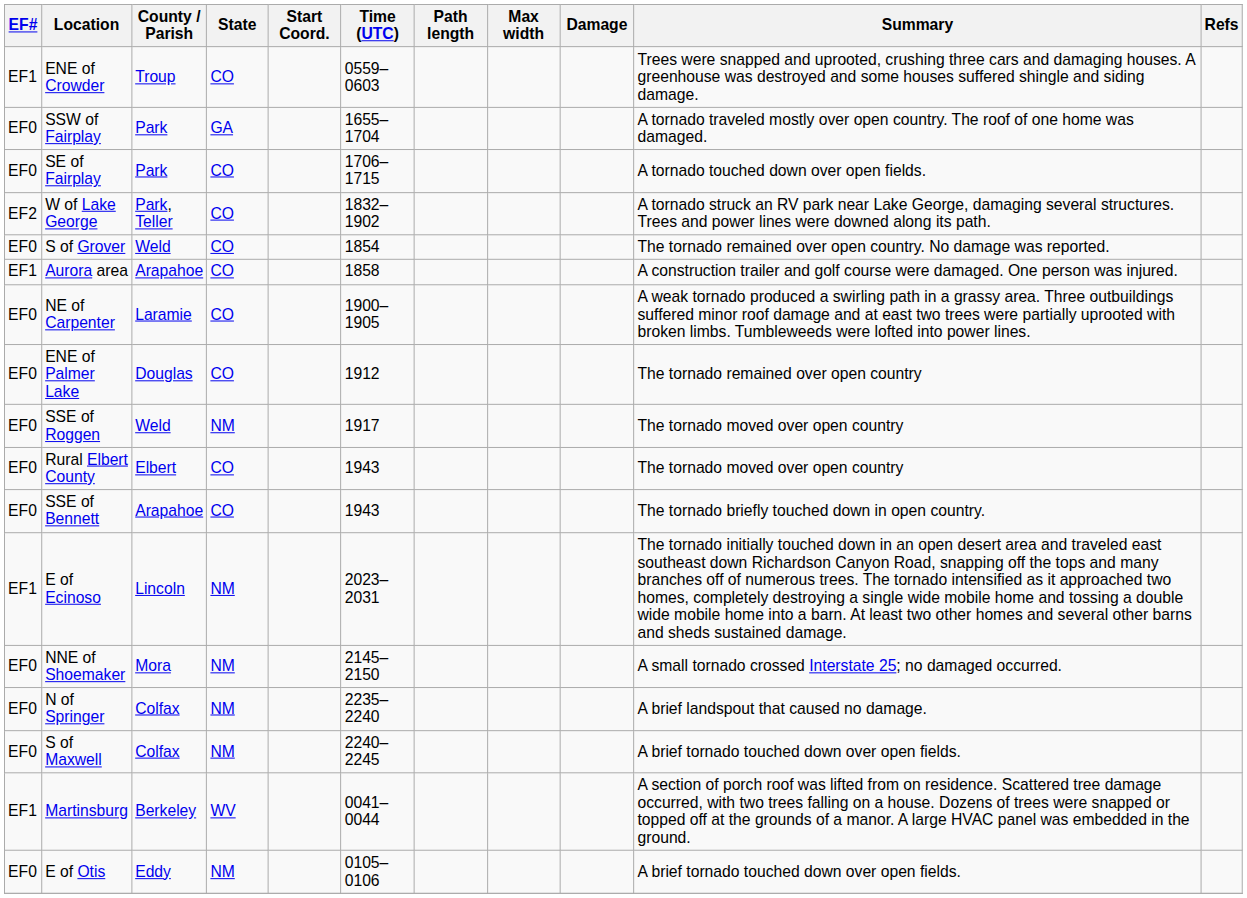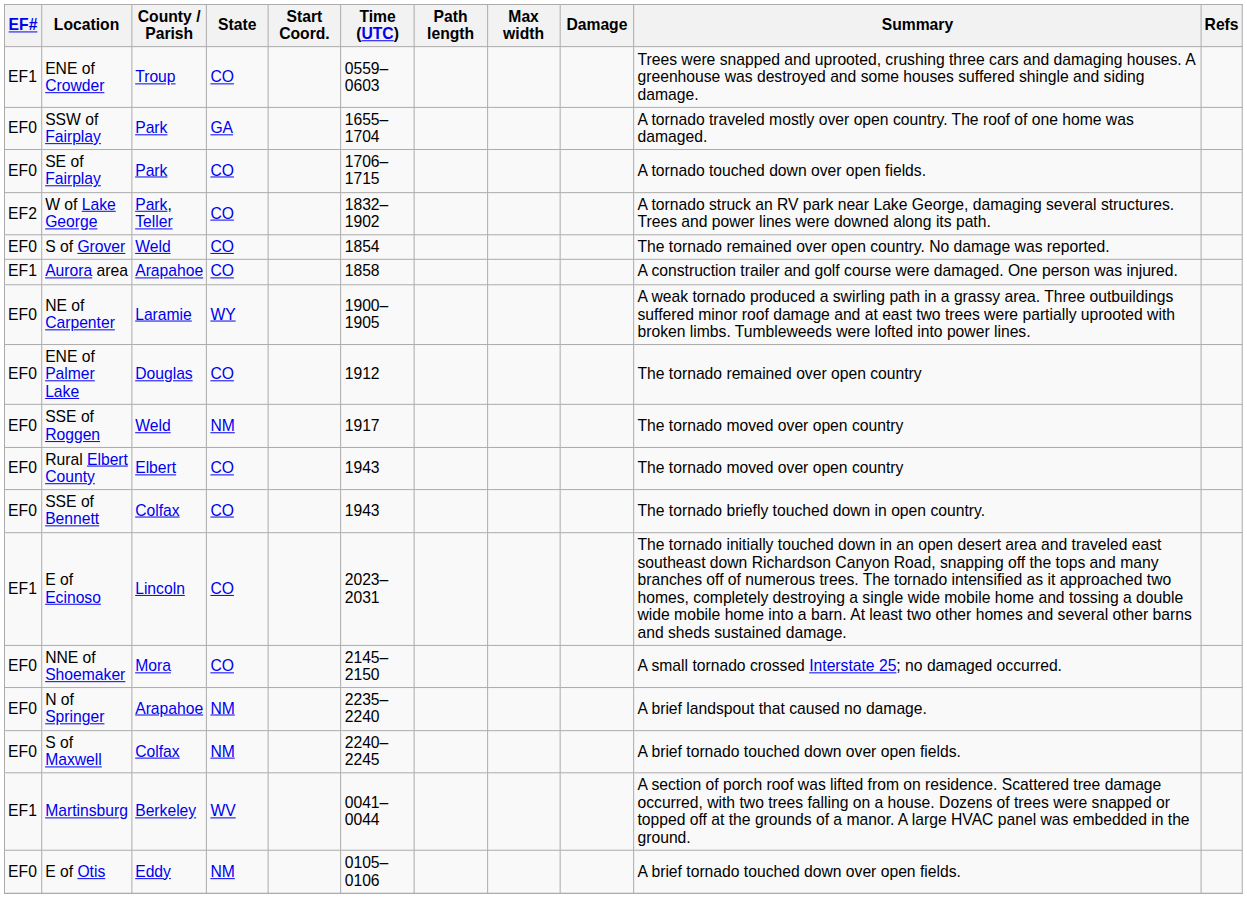(222, 314) CO -> (223, 314) WY
(169, 510) Arapahoe -> (157, 510) Colfax
(223, 588) NM -> (222, 588) CO
(223, 666) NM -> (222, 666) CO
(157, 709) Colfax -> (169, 709) Arapahoe
